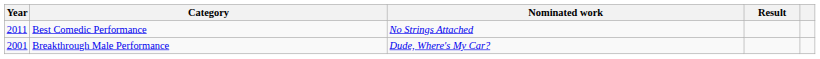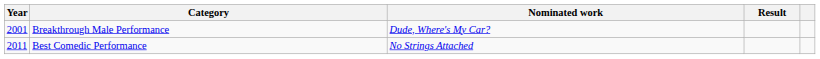rows swapped: (101, 45) <-> (90, 29)
